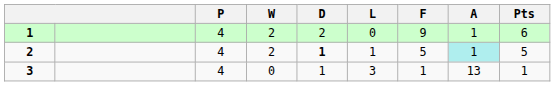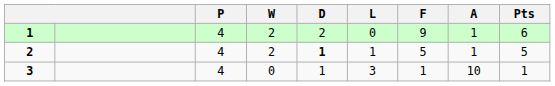(474, 52) paleturquoise background -> (474, 52) no background
(474, 71) 13 -> (474, 71) 10
